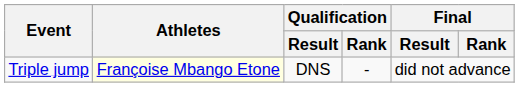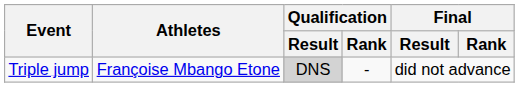(188, 70) lightyellow background -> (188, 70) no background
(313, 70) no background -> (313, 70) lightgrey background
